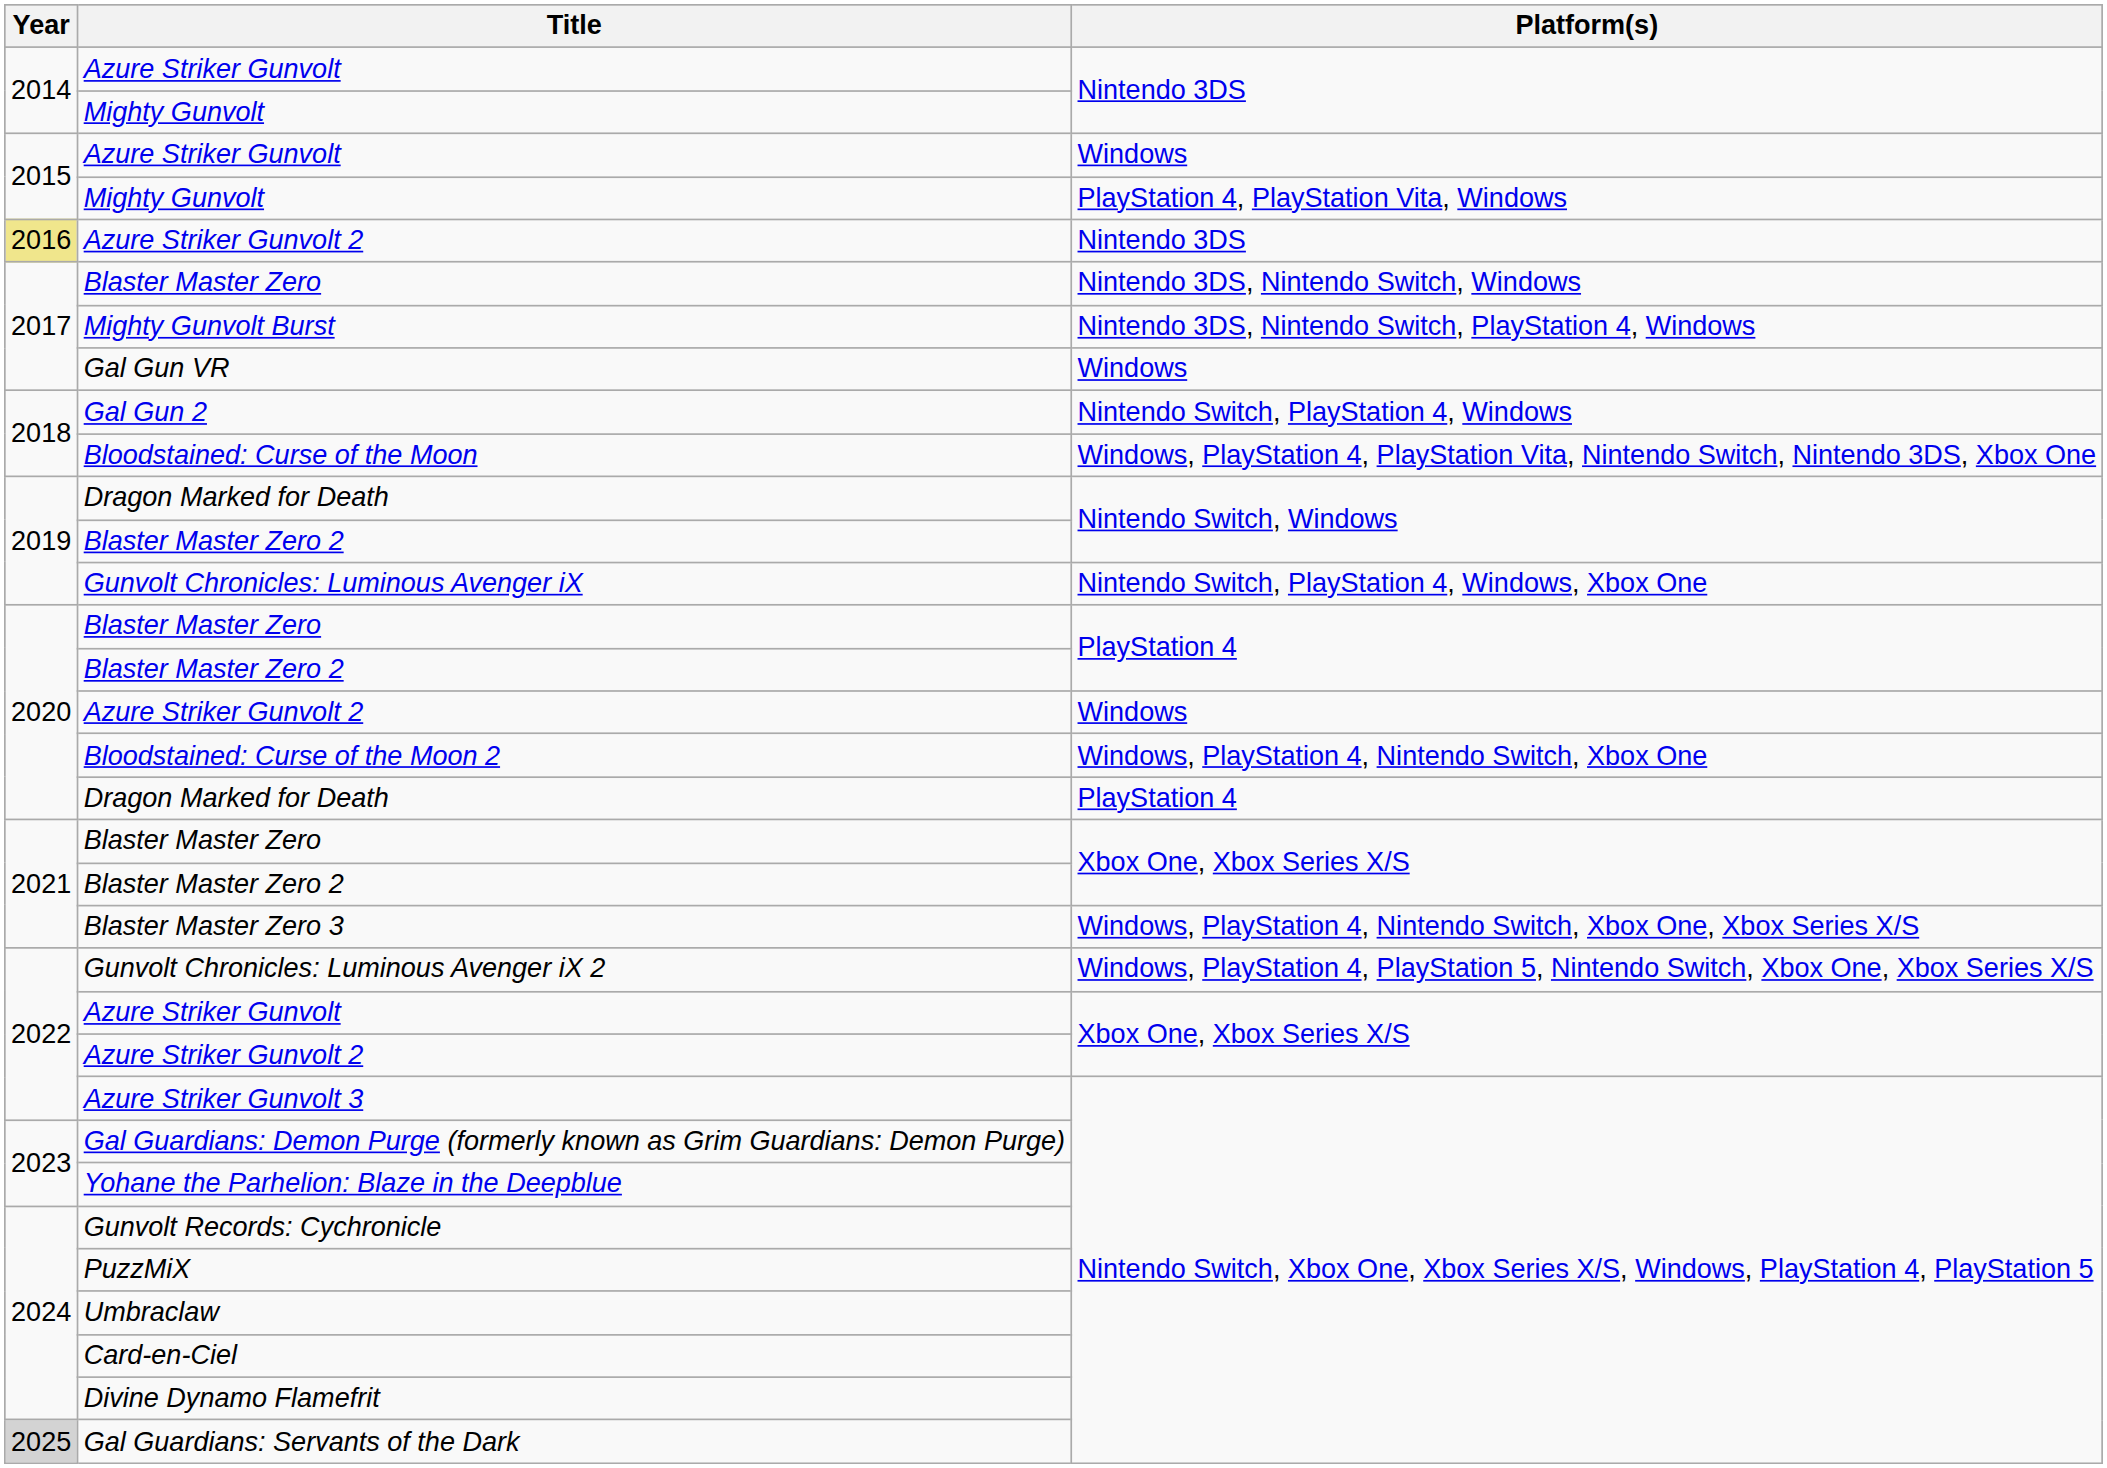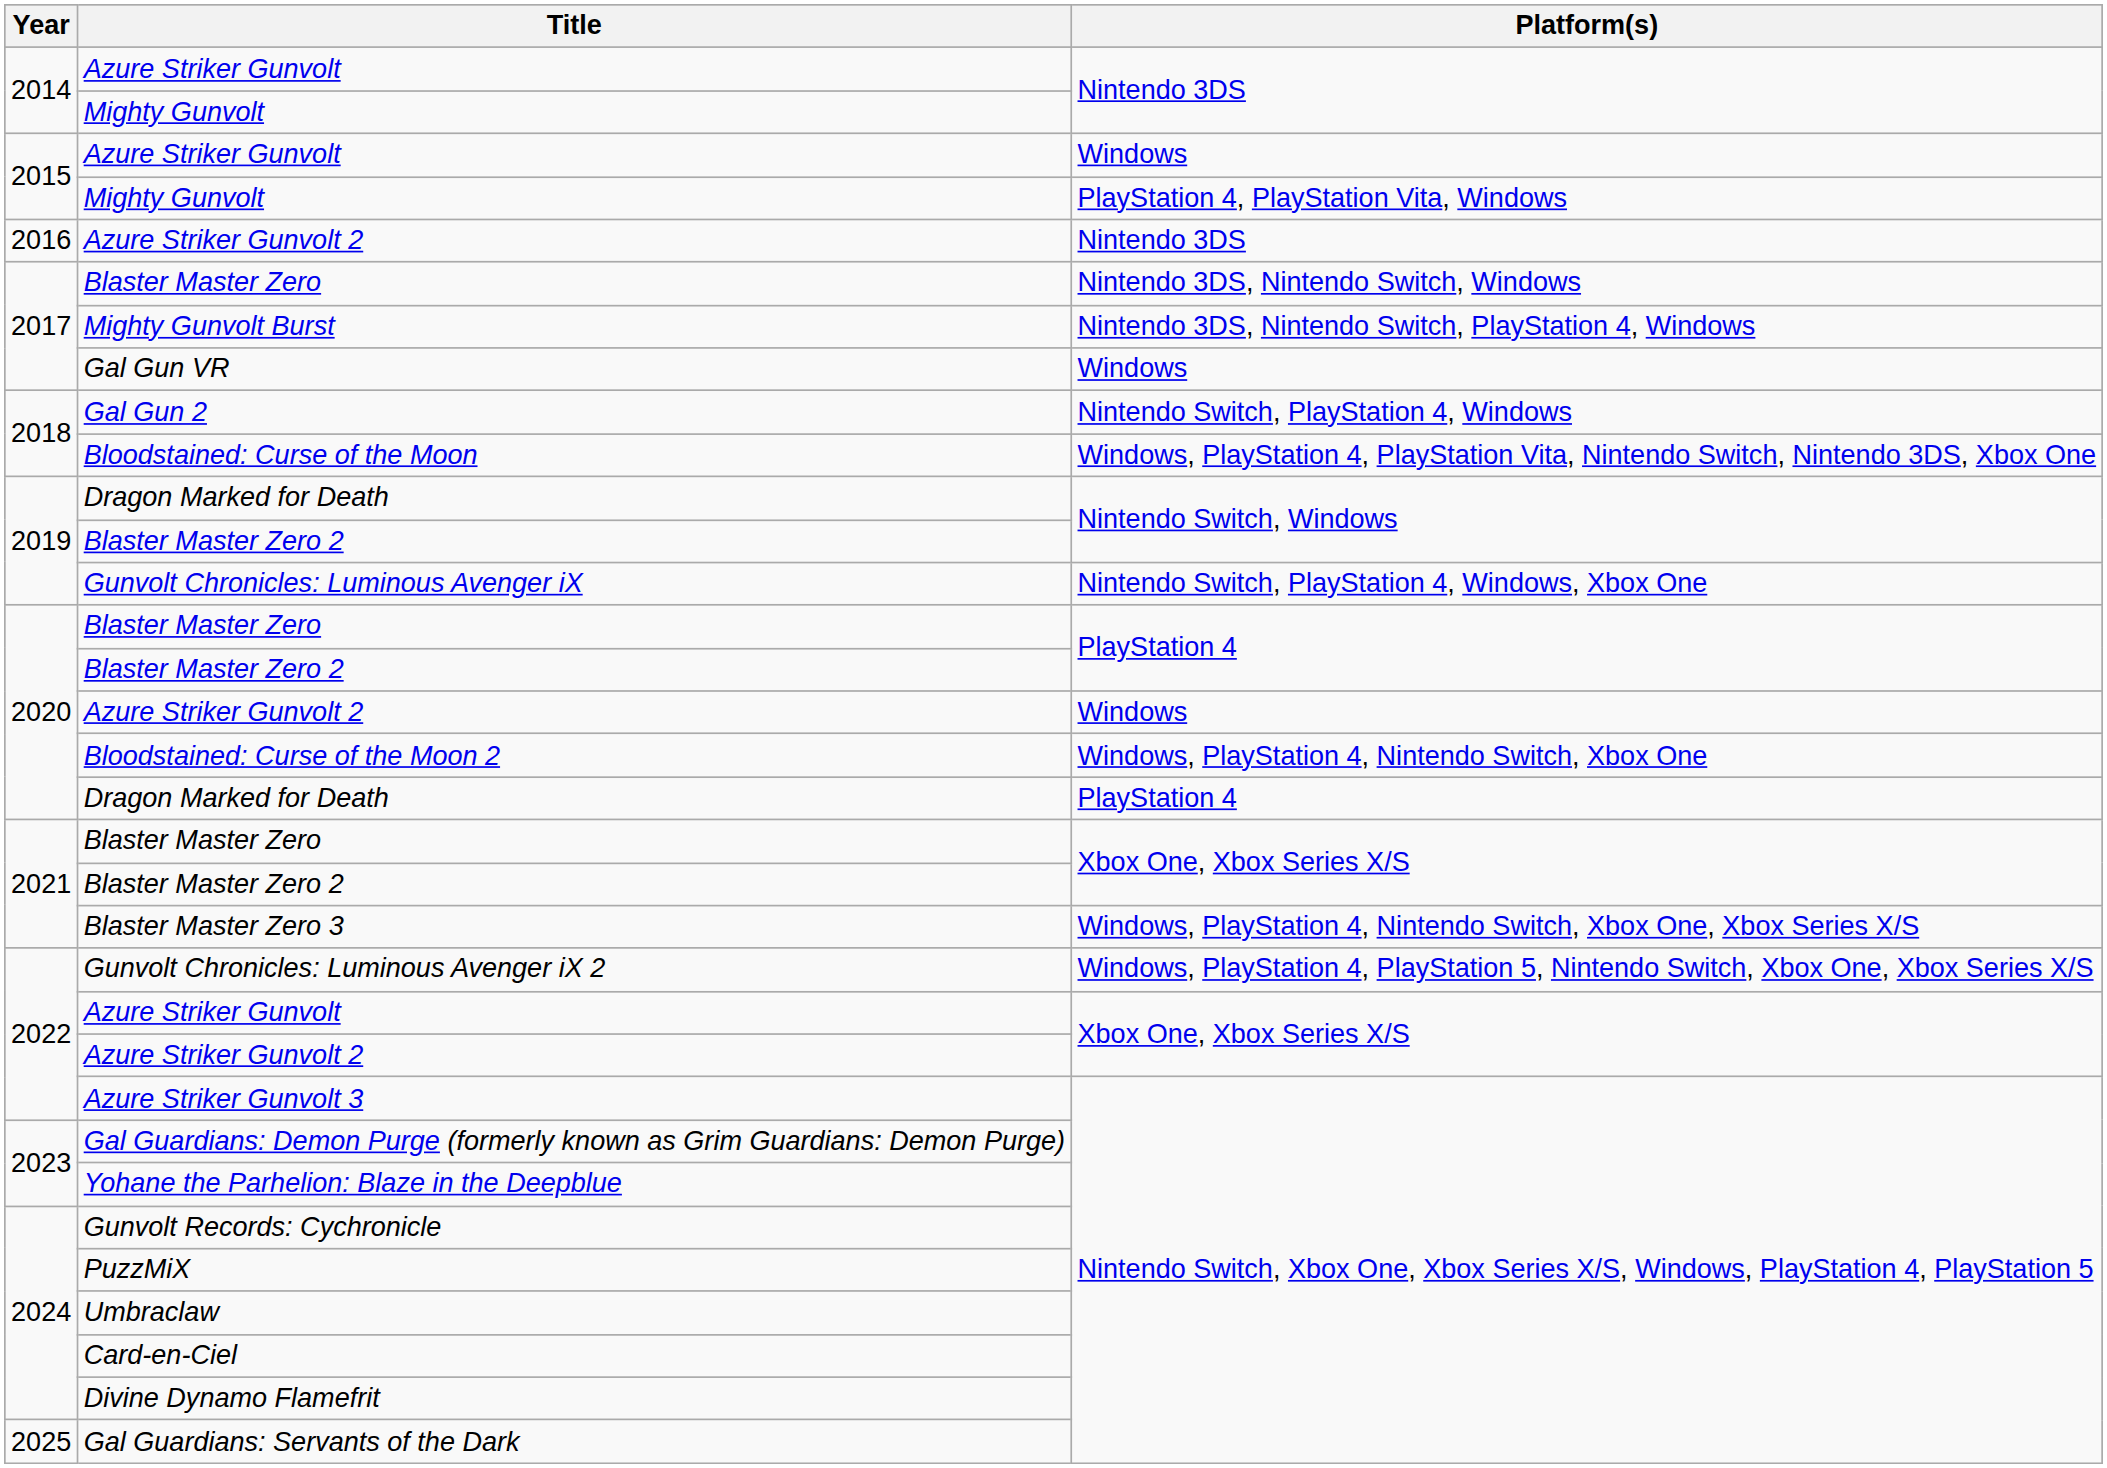(41, 240) khaki background -> (41, 240) no background
(41, 1441) lightgrey background -> (41, 1441) no background
